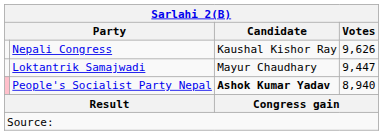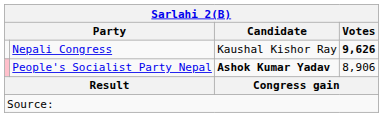(359, 49) normal -> (359, 49) bold
- row: (79, 67)
(359, 85) 8,940 -> (359, 67) 8,906
